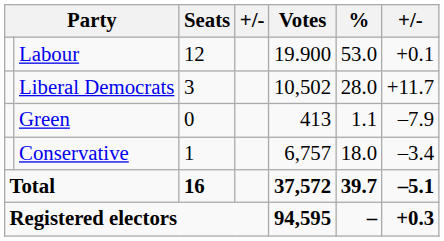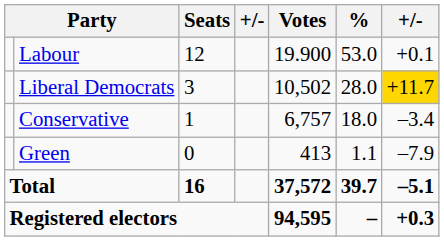(410, 86) no background -> (410, 86) gold background
rows swapped: (74, 152) <-> (44, 119)
